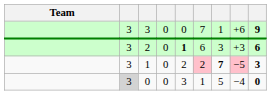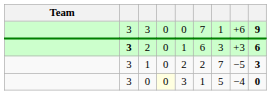(129, 47) normal -> (129, 47) bold
(184, 47) bold -> (184, 47) normal
(202, 64) pink background -> (202, 64) no background
(221, 64) bold -> (221, 64) normal
(239, 64) pink background -> (239, 64) no background
(129, 81) lightgrey background -> (129, 81) no background
(166, 81) no background -> (166, 81) lightyellow background
